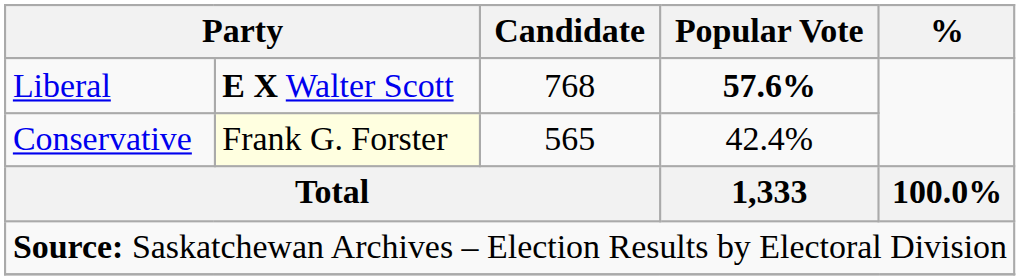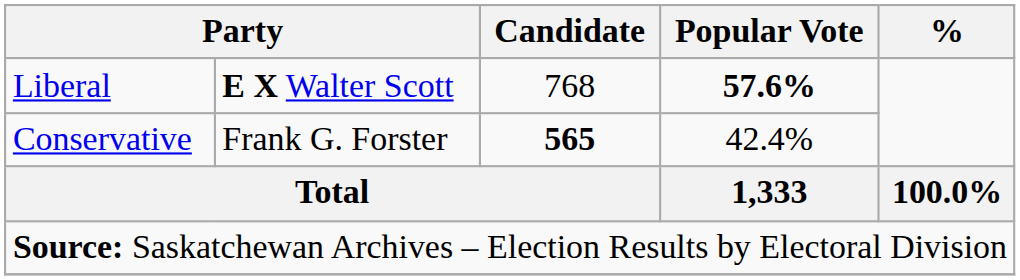(335, 138) lightyellow background -> (335, 138) no background
(570, 138) normal -> (570, 138) bold
